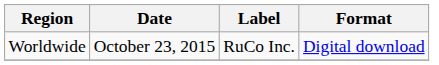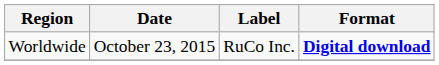(364, 45) normal -> (367, 45) bold
